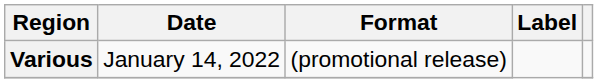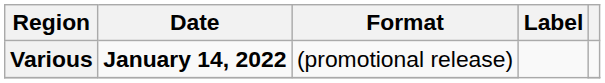(192, 58) normal -> (195, 58) bold
